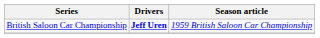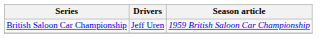(149, 26) bold -> (148, 26) normal
